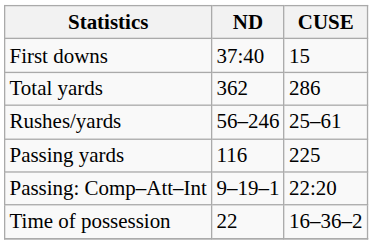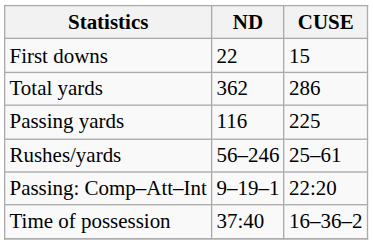(240, 55) 37:40 -> (227, 55) 22
rows swapped: (65, 121) <-> (67, 155)
(227, 221) 22 -> (240, 221) 37:40
